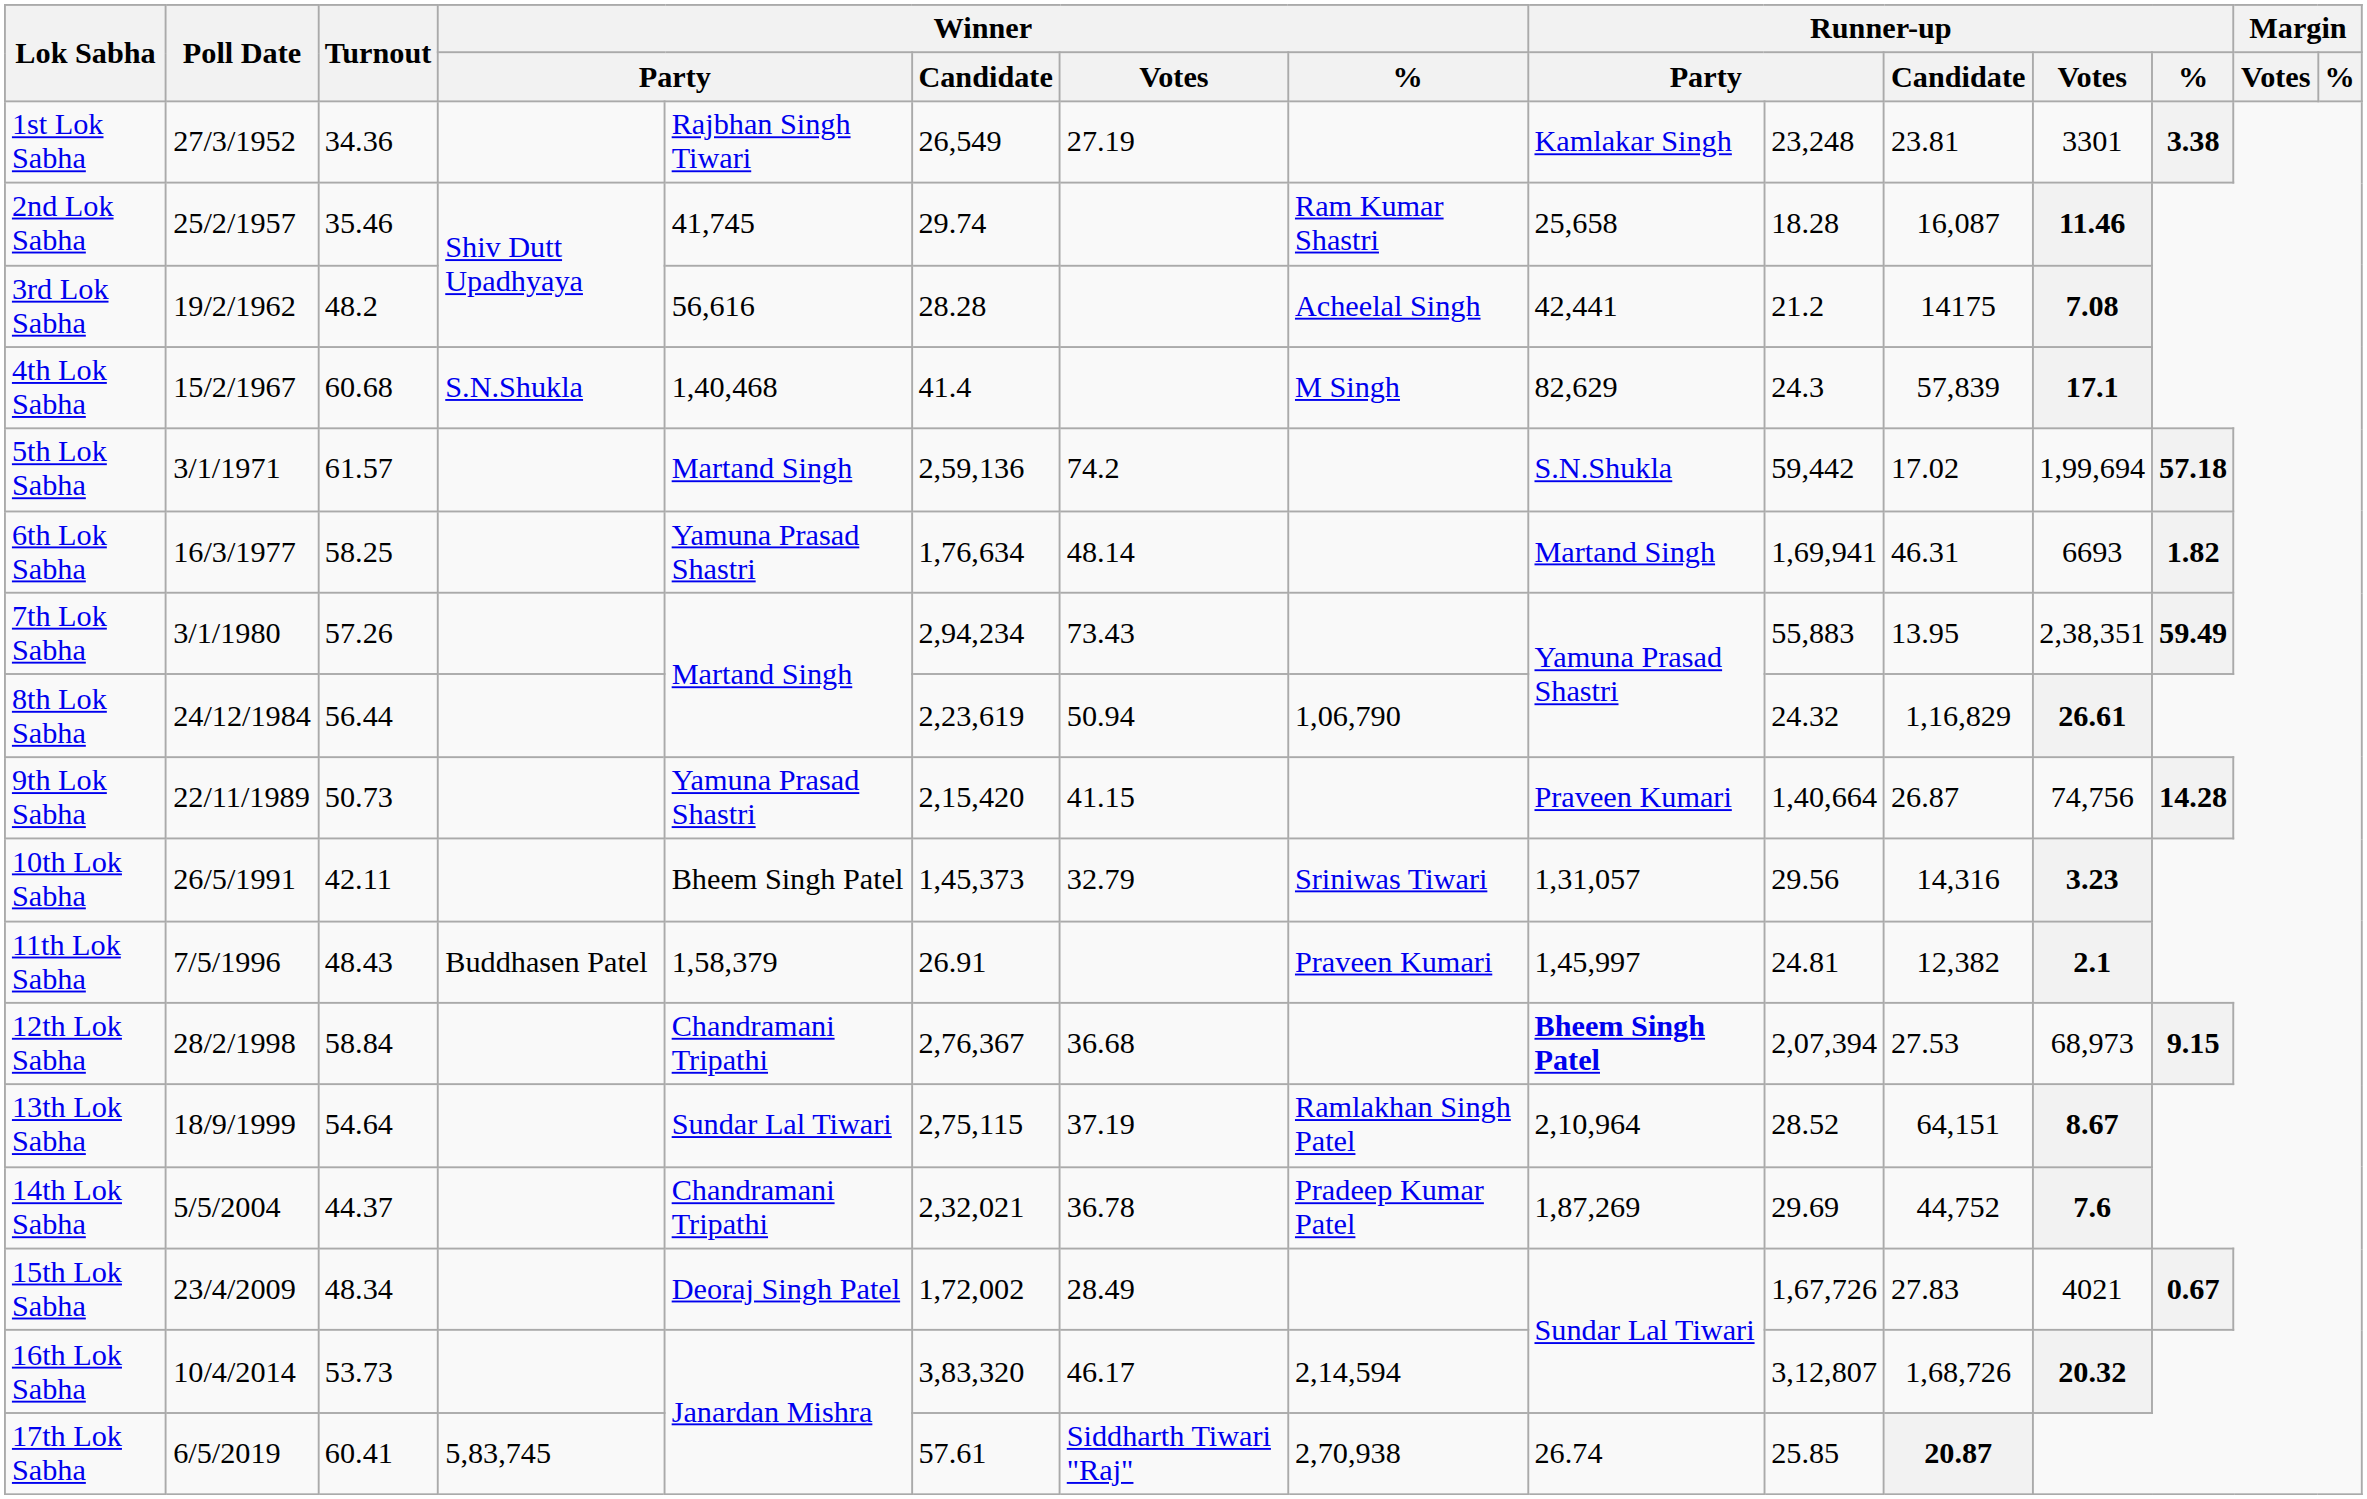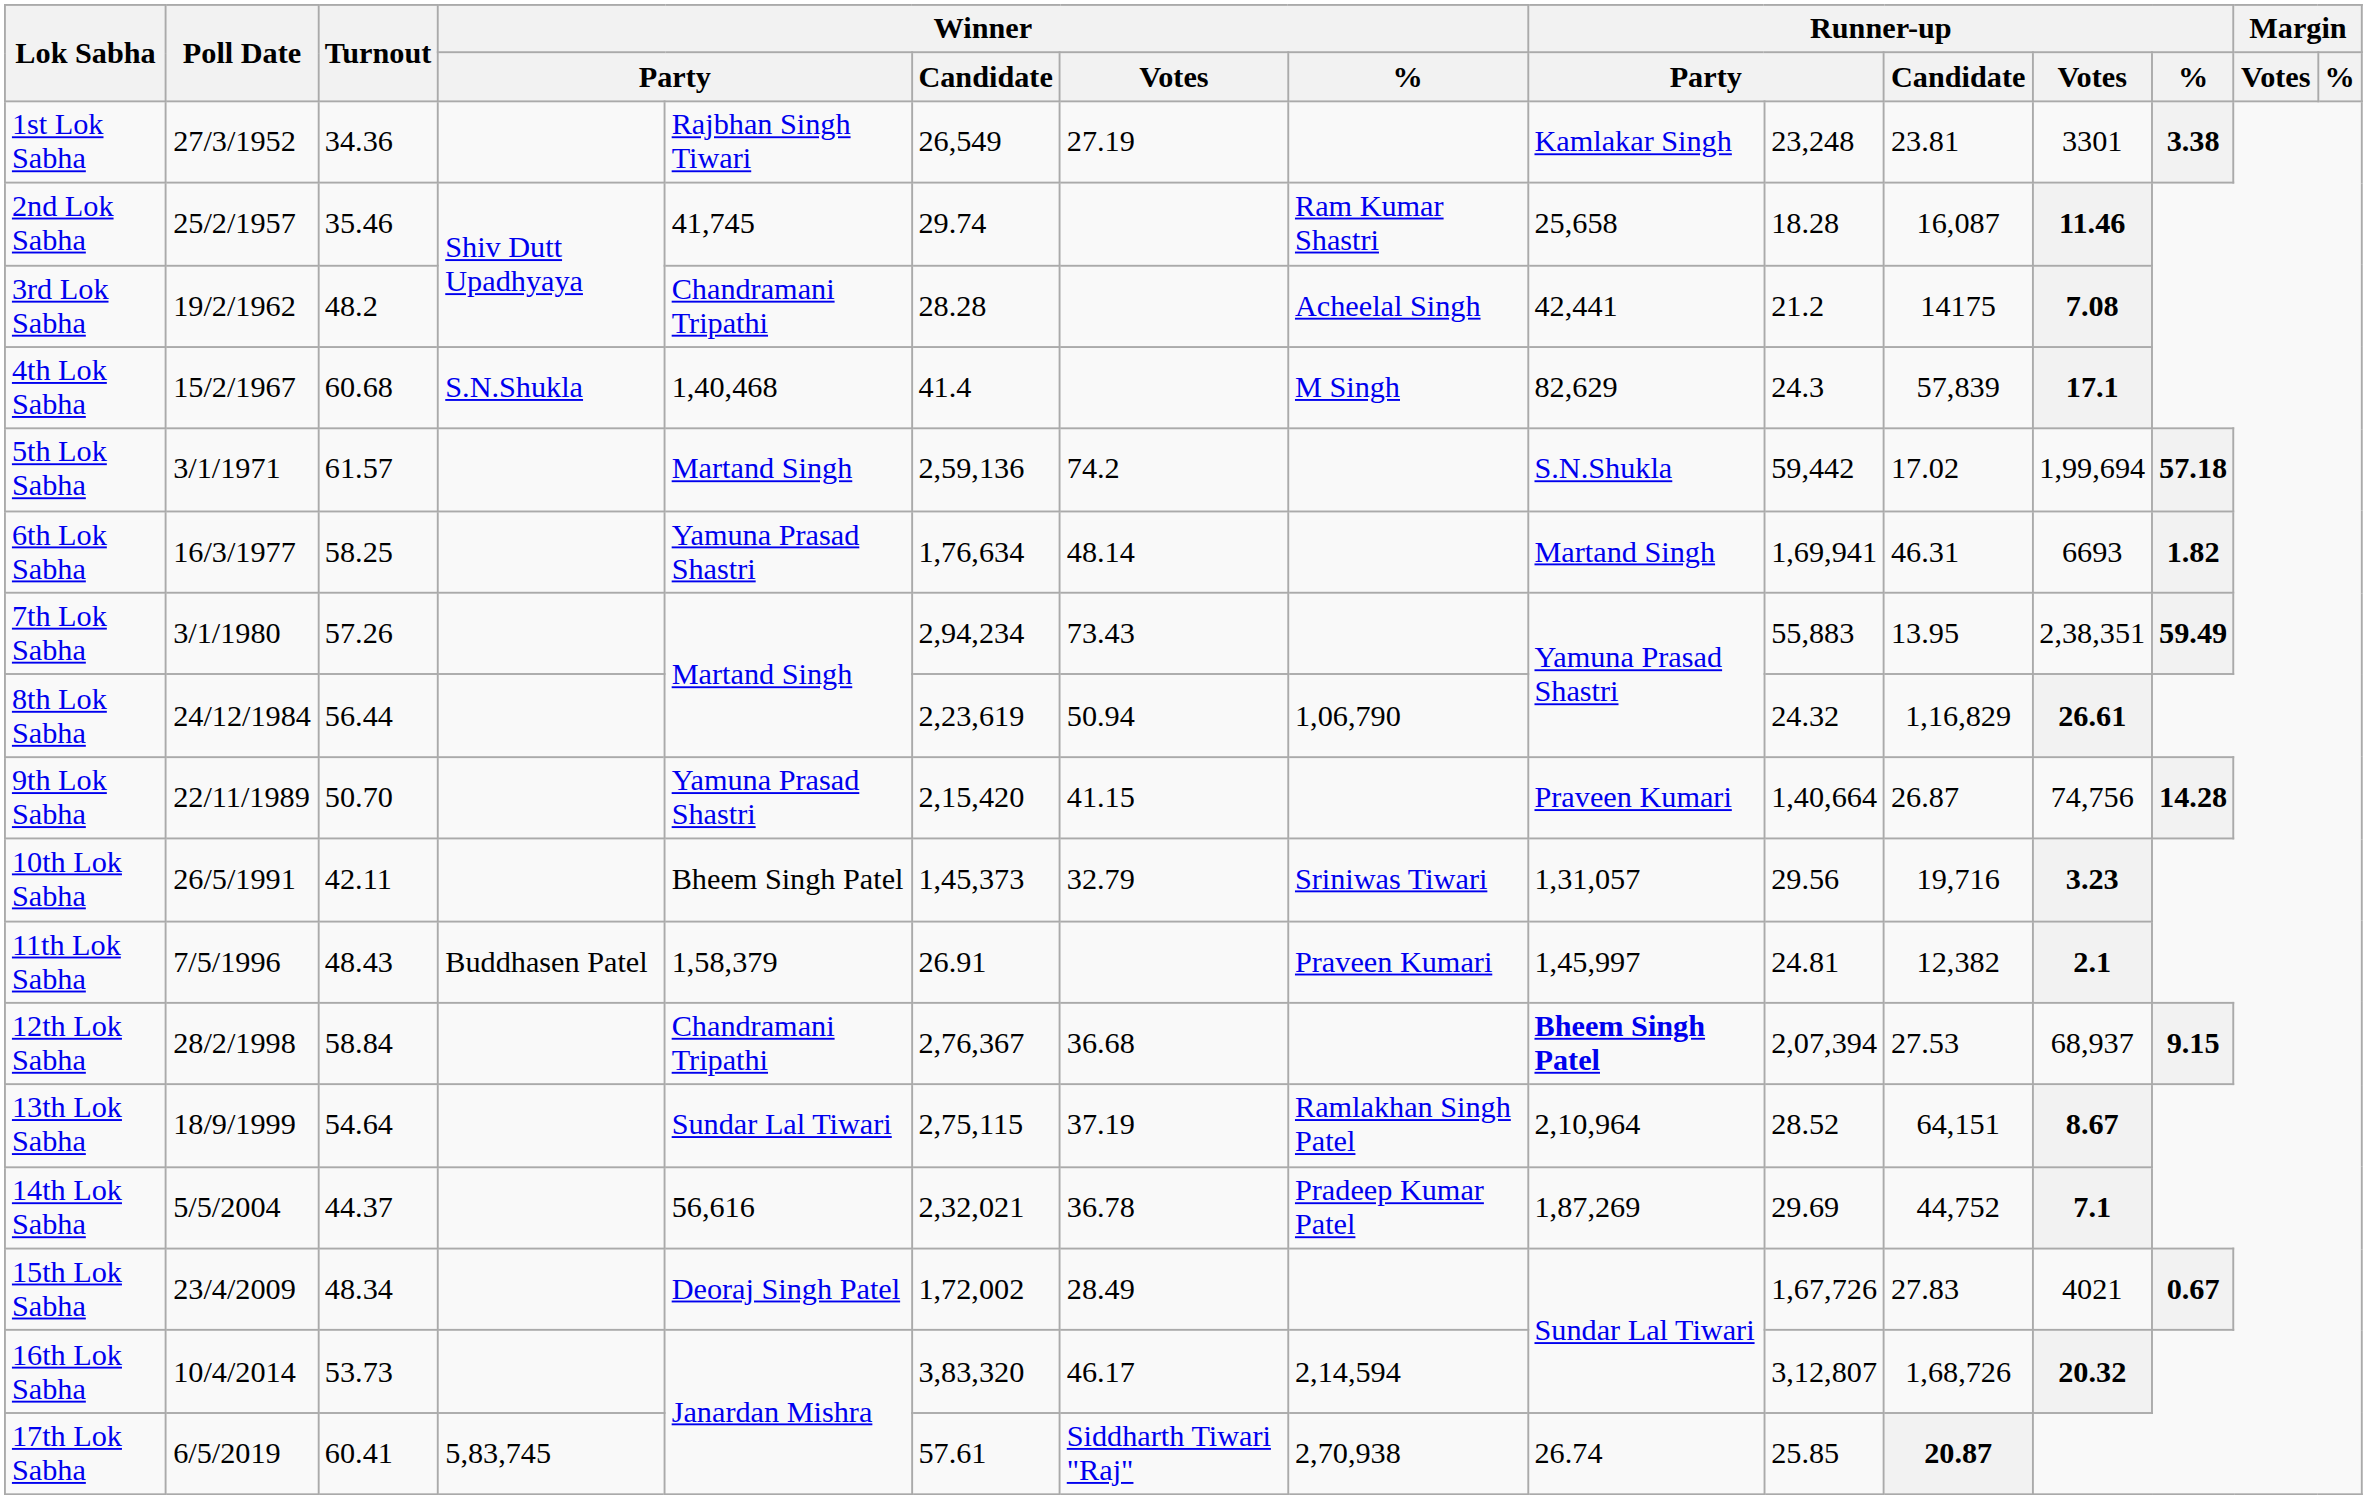(713, 305) 56,616 -> (753, 305) Chandramani Tripathi
(359, 797) 50.73 -> (359, 797) 50.70
(1958, 879) 14,316 -> (1958, 879) 19,716
(2092, 1043) 68,973 -> (2092, 1043) 68,937
(753, 1207) Chandramani Tripathi -> (713, 1207) 56,616
(2092, 1207) 7.6 -> (2092, 1207) 7.1
